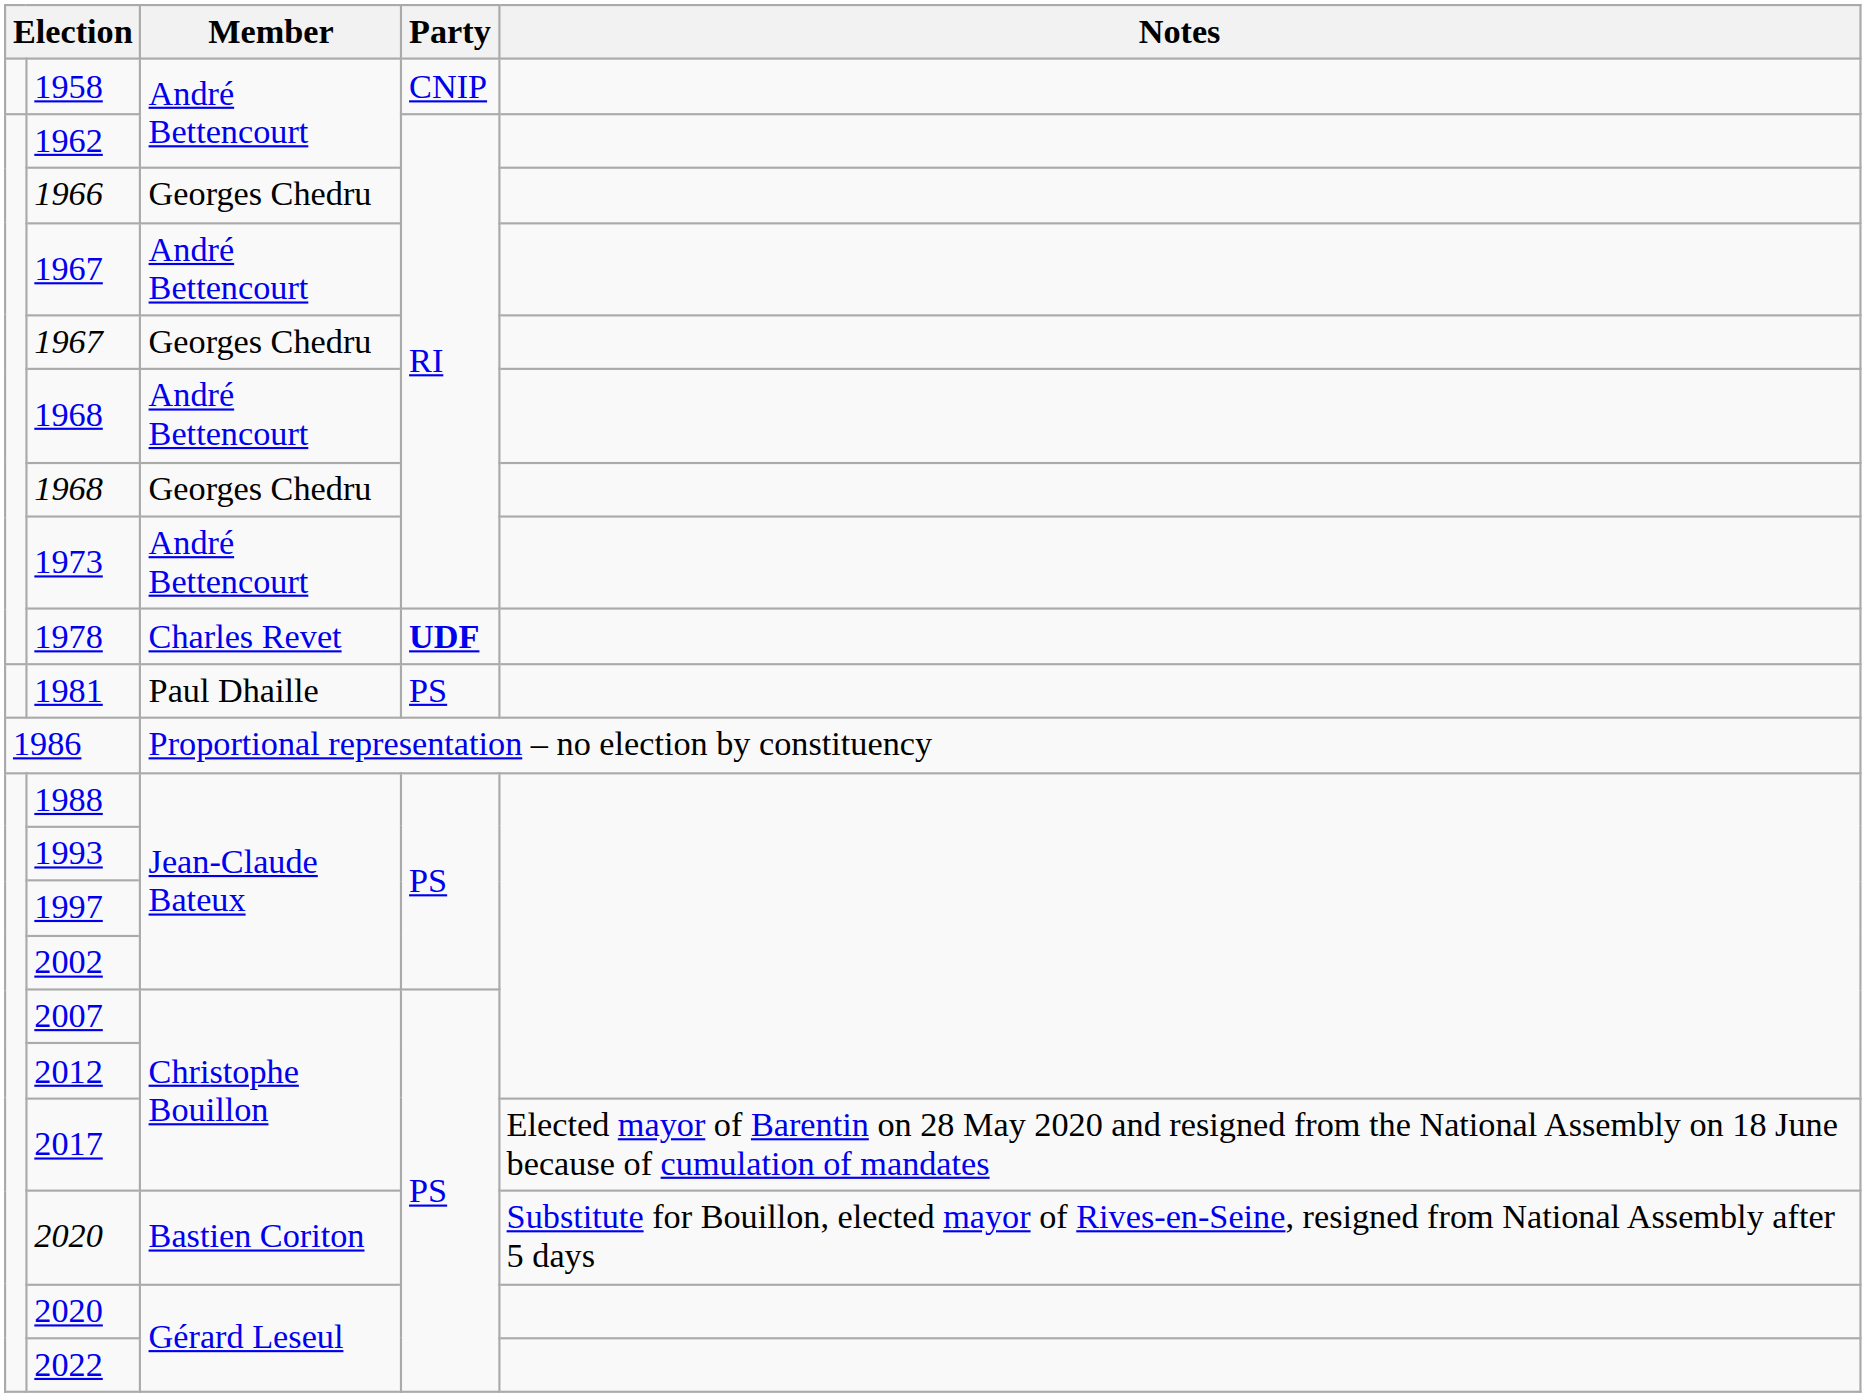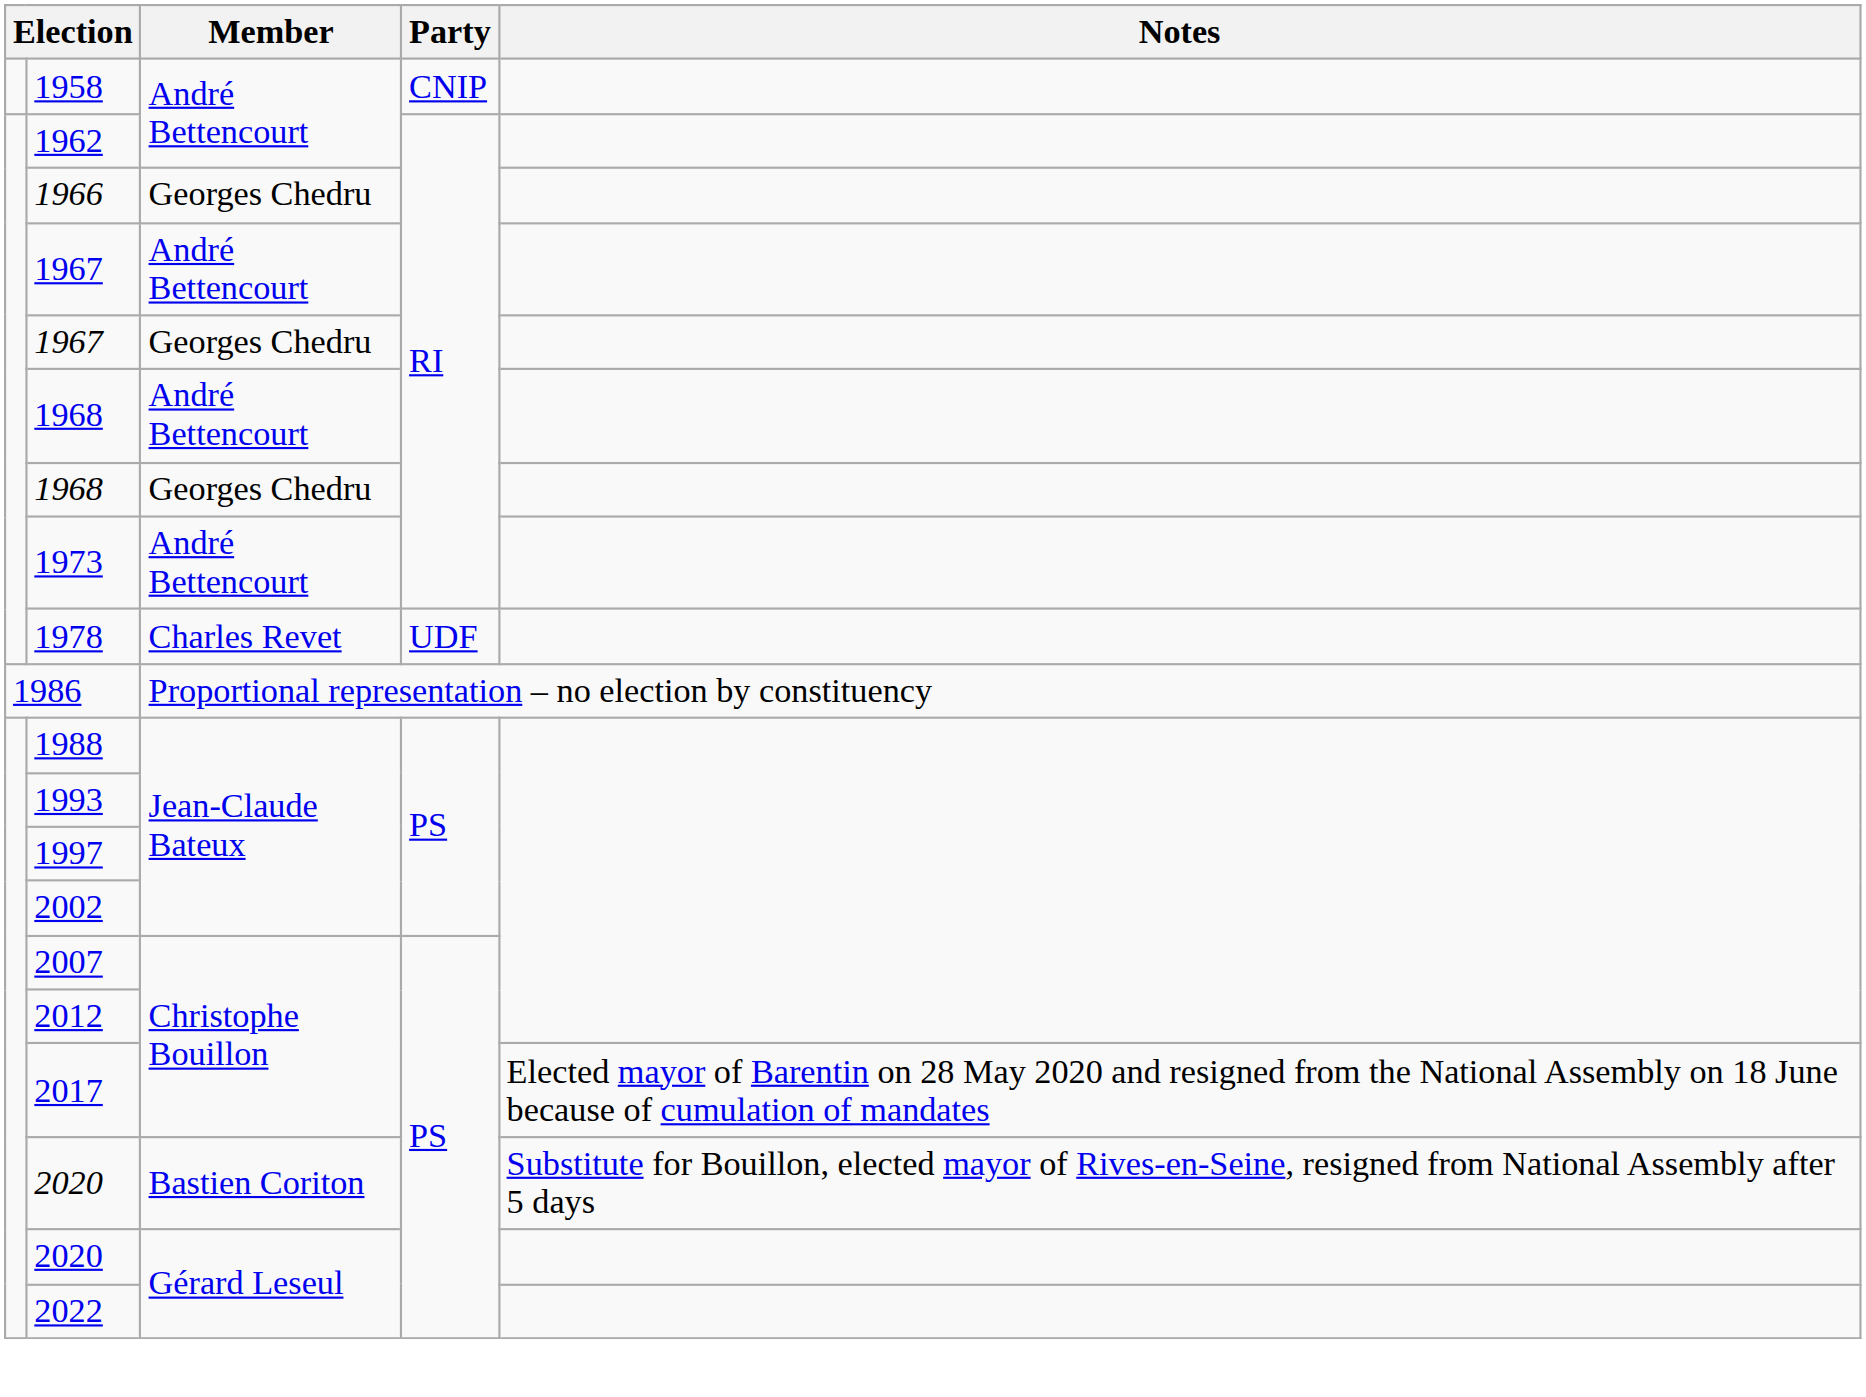(444, 635) bold -> (443, 635) normal
- row: (69, 690)
